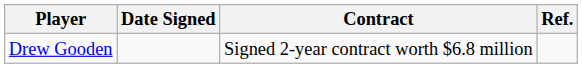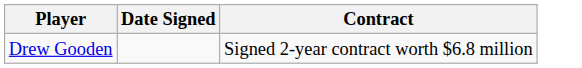- column: (557, 19)
